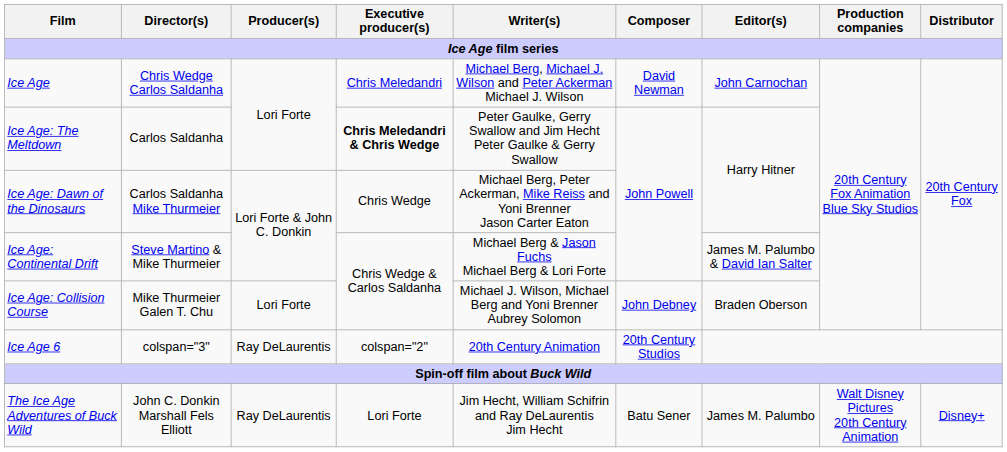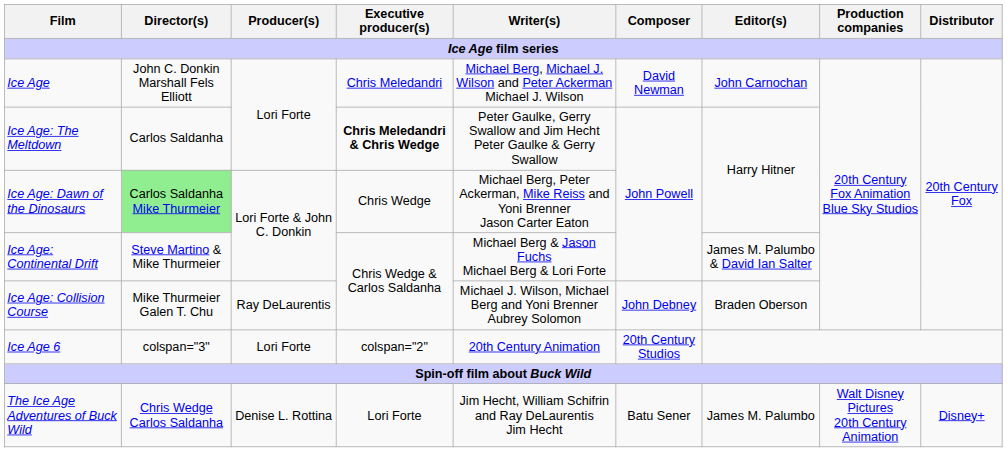(176, 83) Chris Wedge Carlos Saldanha -> (176, 83) John C. Donkin Marshall Fels Elliott
(176, 201) no background -> (176, 201) lightgreen background
(284, 305) Lori Forte -> (284, 305) Ray DeLaurentis
(284, 346) Ray DeLaurentis -> (284, 346) Lori Forte
(176, 415) John C. Donkin Marshall Fels Elliott -> (176, 415) Chris Wedge Carlos Saldanha
(284, 415) Ray DeLaurentis -> (284, 415) Denise L. Rottina
